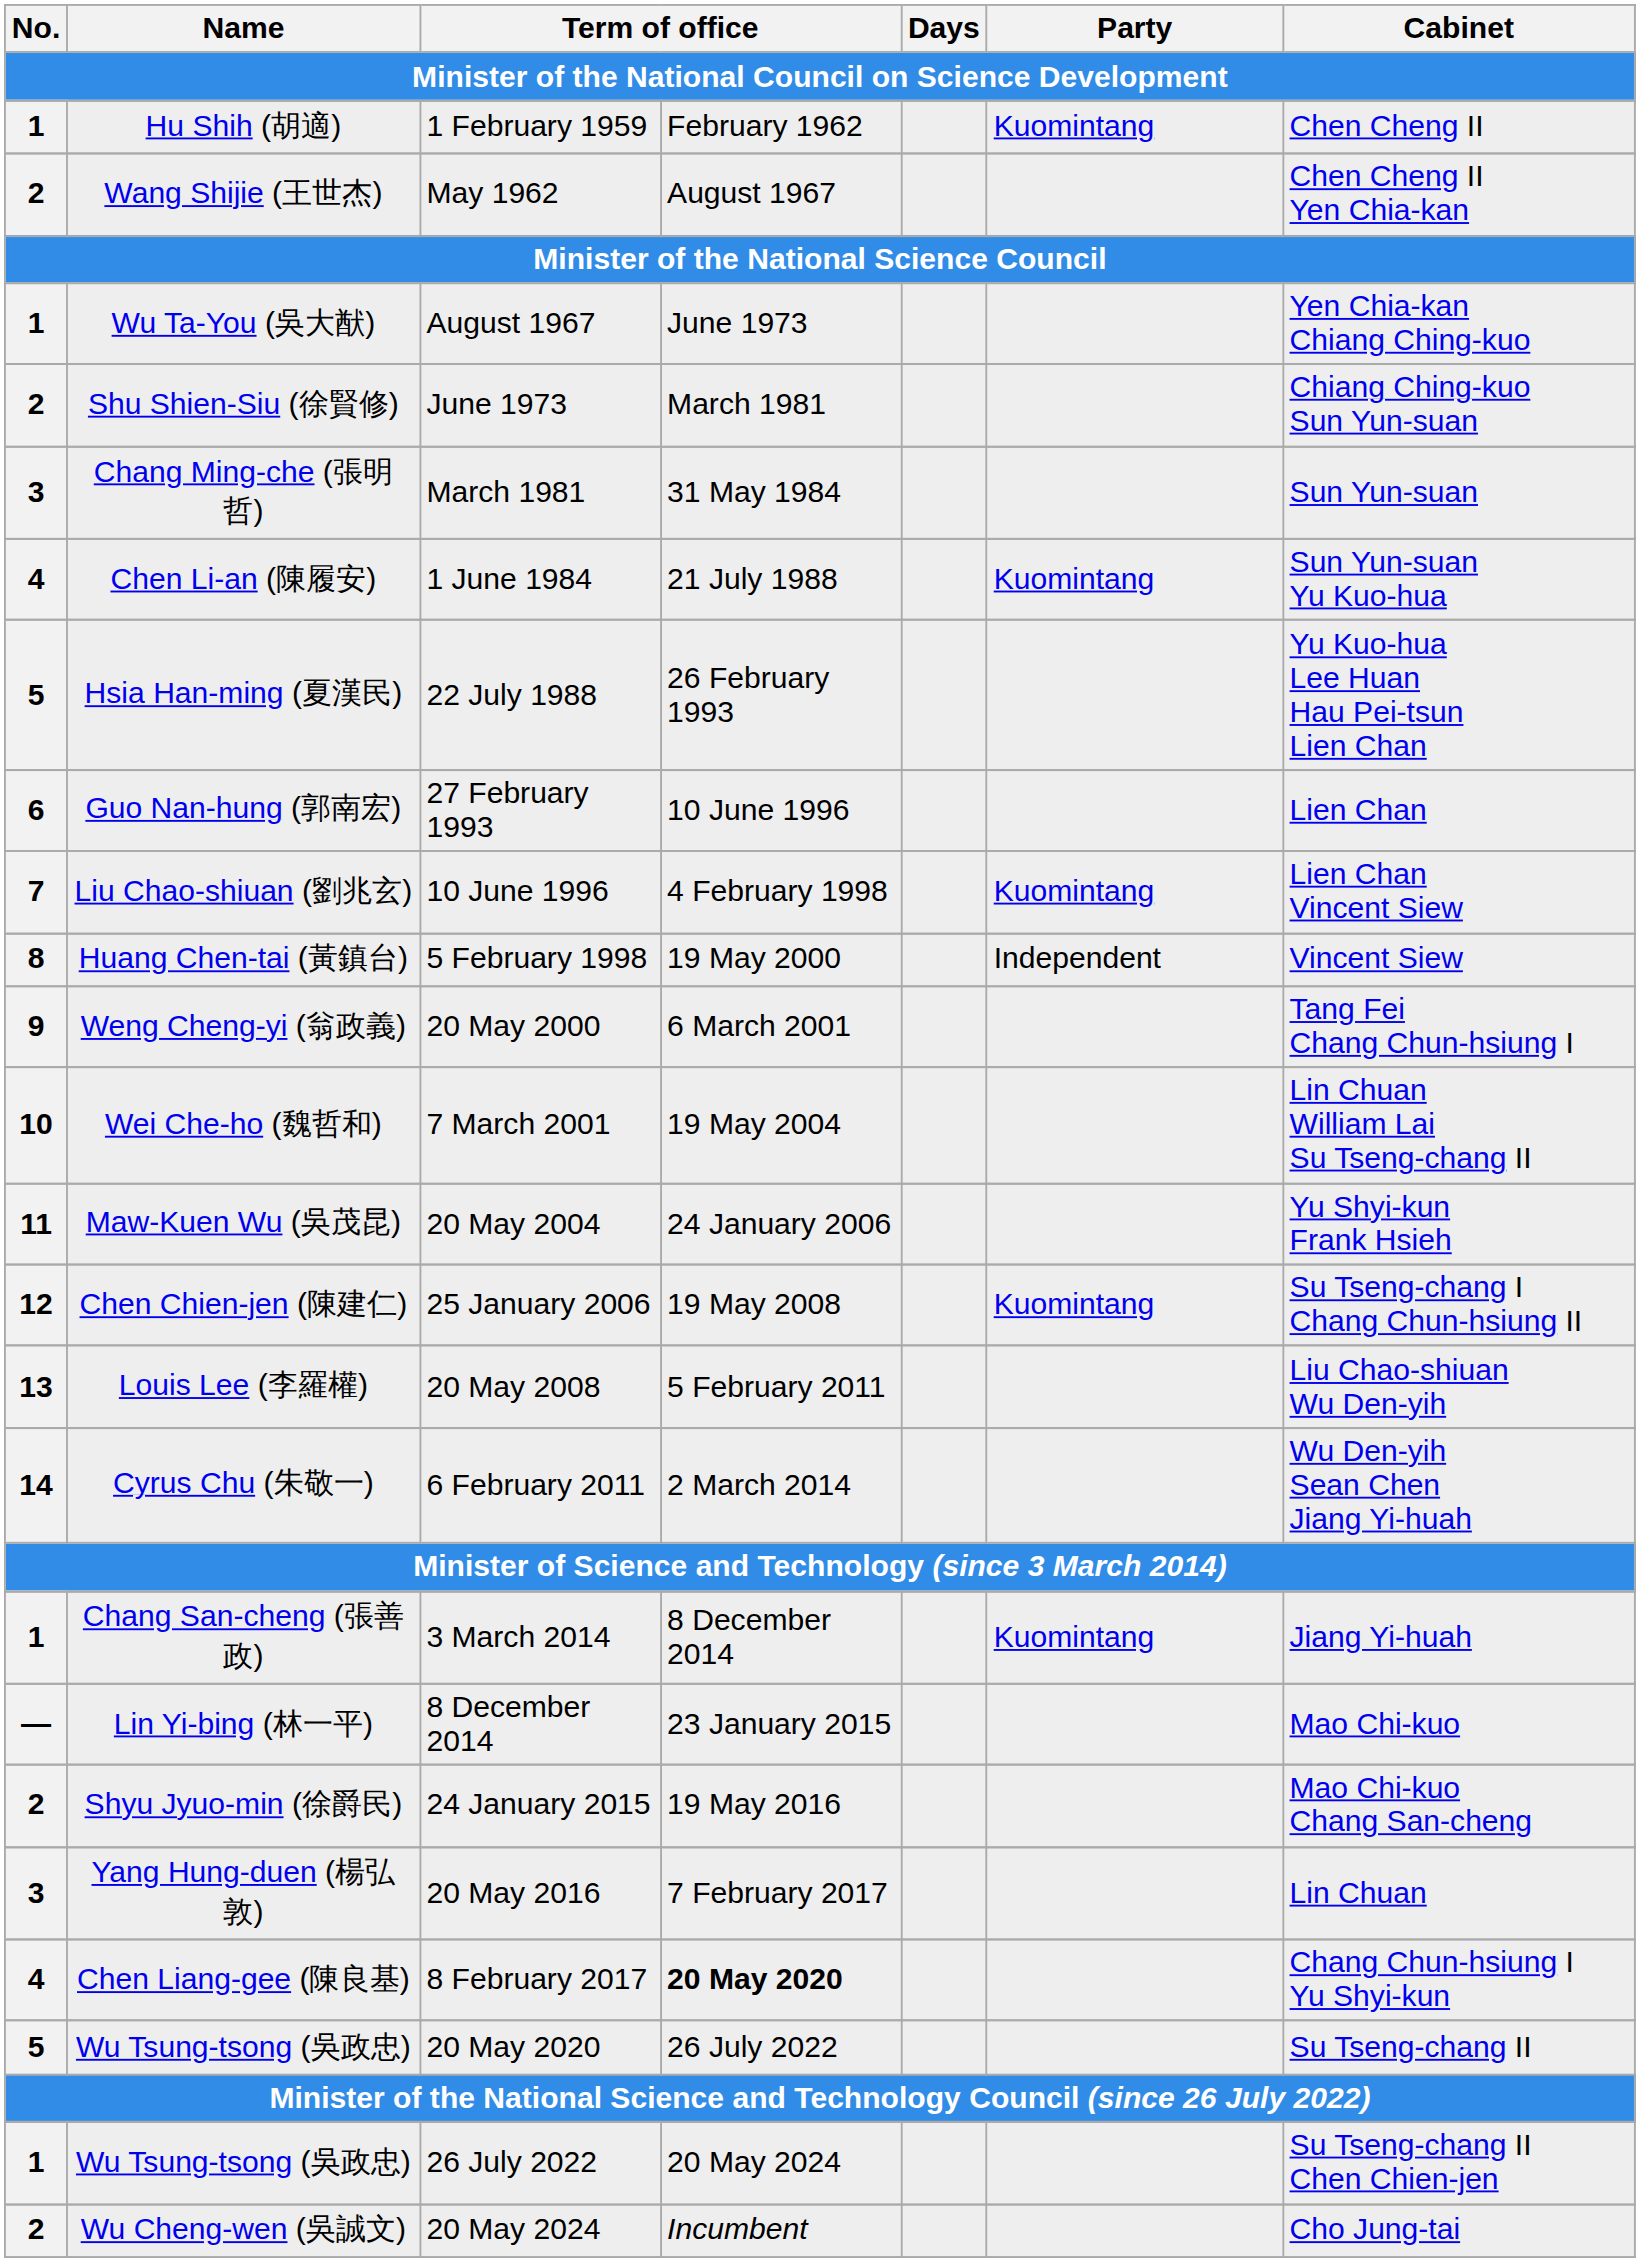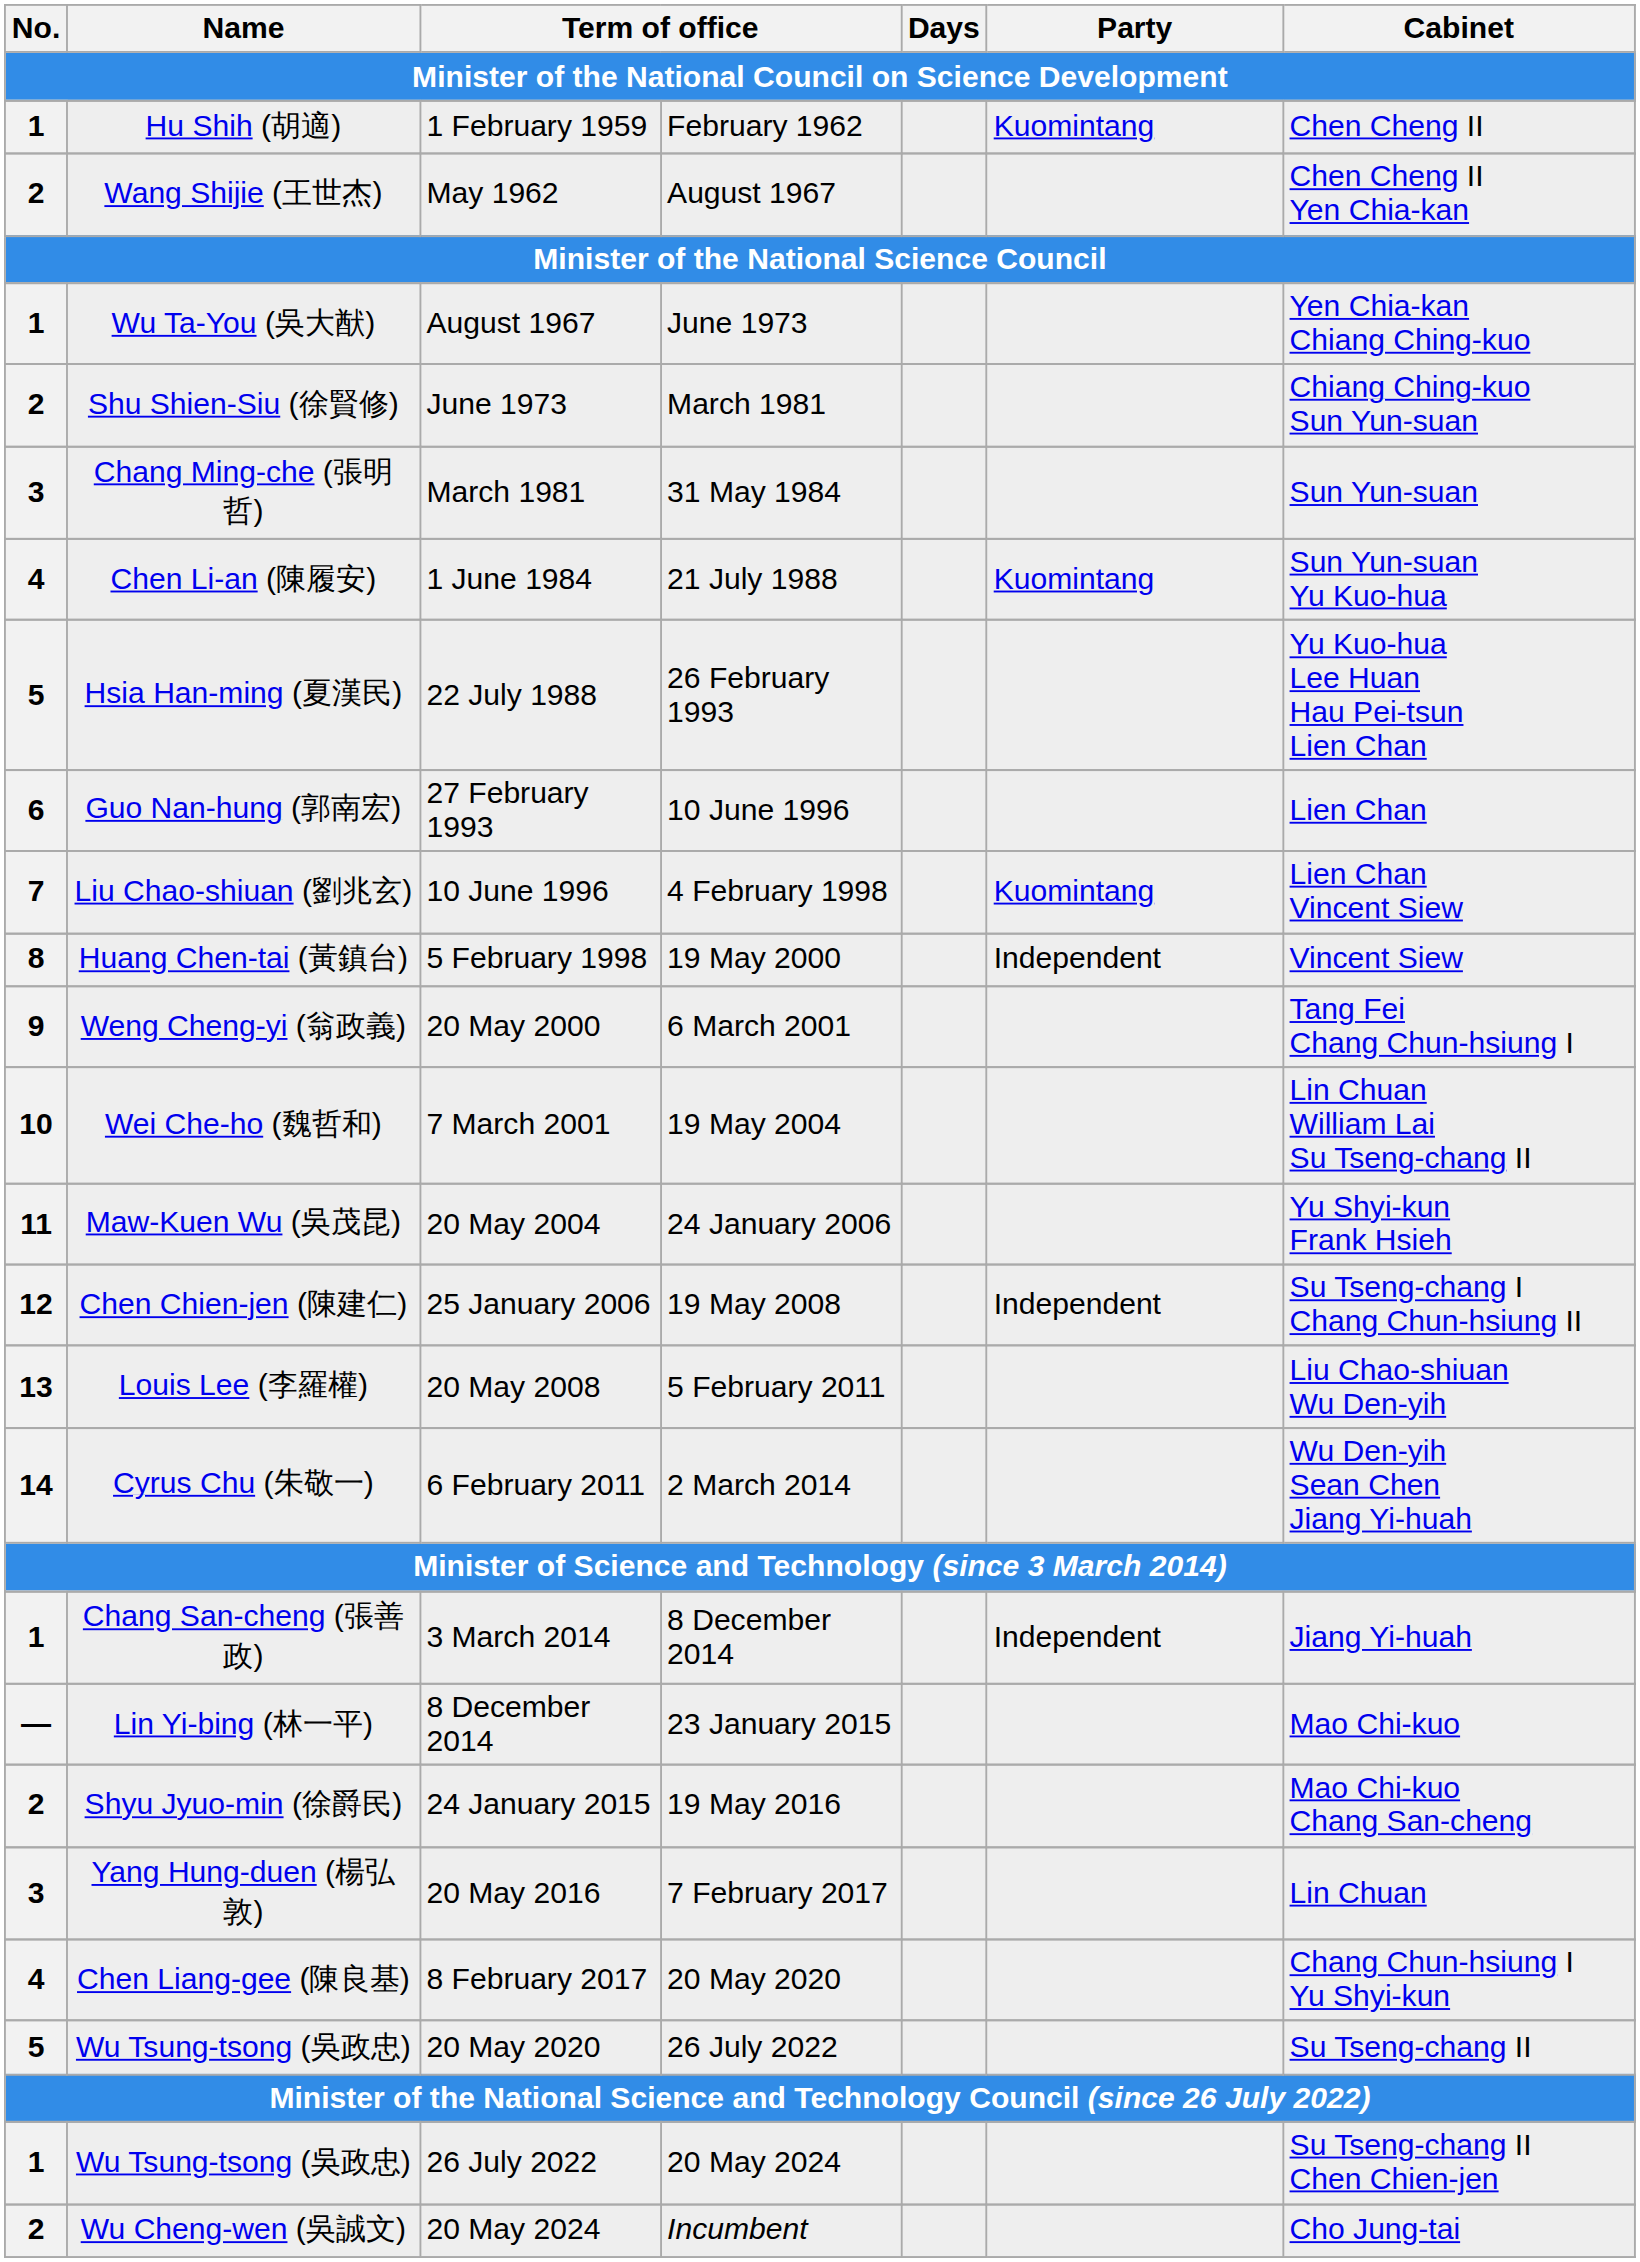(1074, 1304) Kuomintang -> (1077, 1304) Independent
(1074, 1636) Kuomintang -> (1077, 1636) Independent
(755, 1979) bold -> (754, 1979) normal
